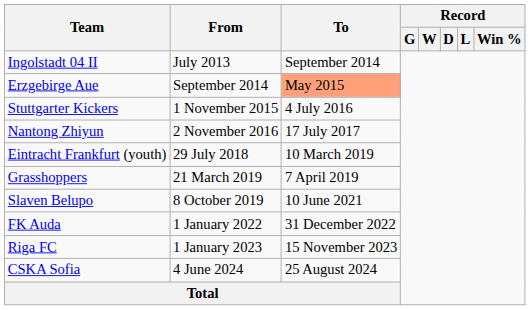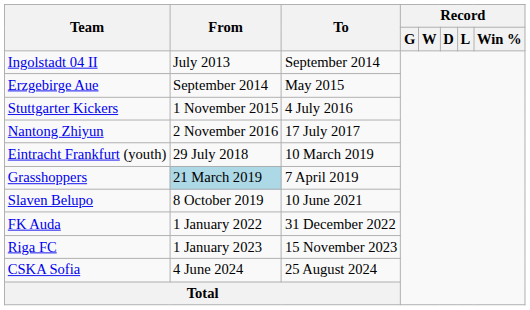(315, 85) lightsalmon background -> (315, 85) no background
(218, 177) no background -> (218, 177) lightblue background
